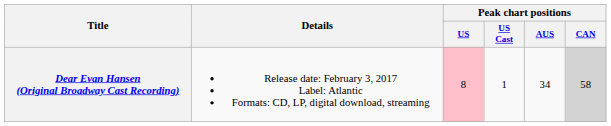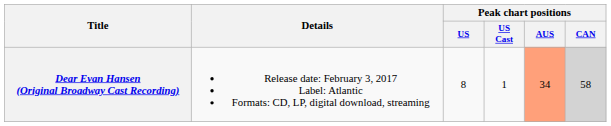(463, 84) pink background -> (463, 84) no background
(545, 84) no background -> (545, 84) lightsalmon background
